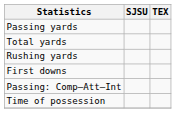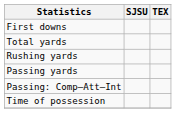rows swapped: (37, 71) <-> (42, 27)
